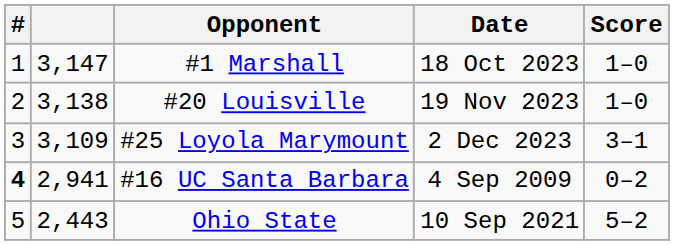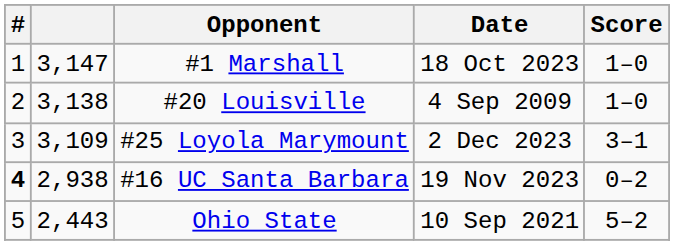(500, 103) 19 Nov 2023 -> (500, 103) 4 Sep 2009
(73, 181) 2,941 -> (73, 181) 2,938
(500, 181) 4 Sep 2009 -> (500, 181) 19 Nov 2023
